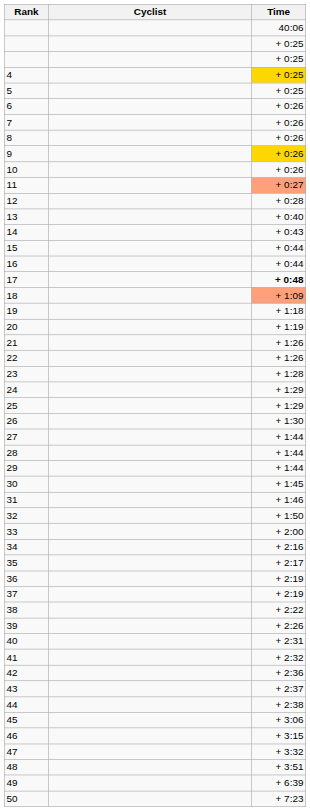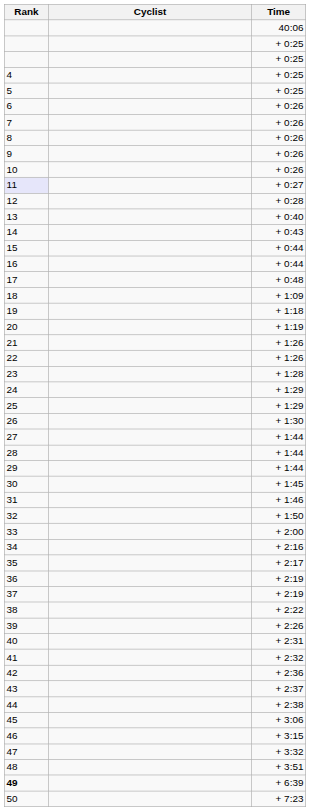(289, 75) gold background -> (289, 75) no background
(289, 153) gold background -> (289, 153) no background
(12, 185) no background -> (12, 185) lavender background
(289, 185) lightsalmon background -> (289, 185) no background
(289, 279) bold -> (289, 279) normal
(289, 295) lightsalmon background -> (289, 295) no background
(12, 783) normal -> (12, 783) bold
